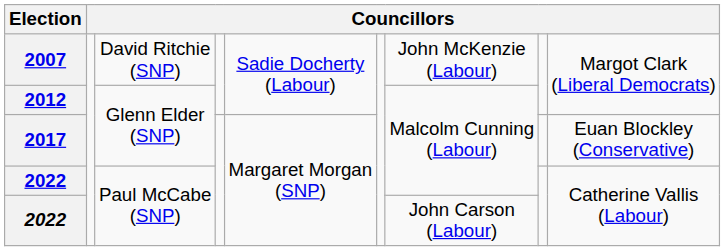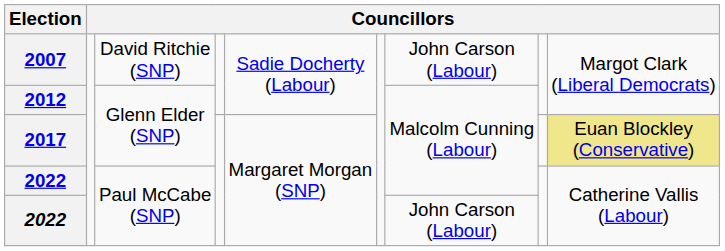(462, 59) John McKenzie (Labour) -> (462, 59) John Carson (Labour)
(633, 140) no background -> (633, 140) khaki background
